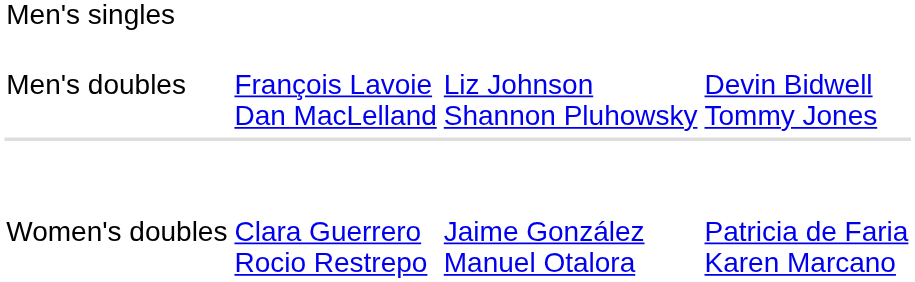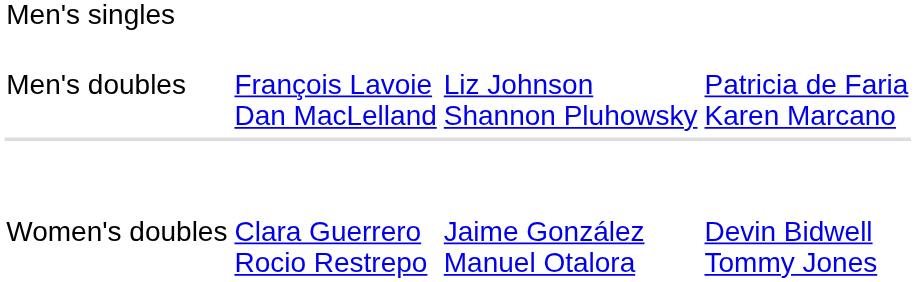(791, 100) Devin Bidwell Tommy Jones -> (806, 100) Patricia de Faria Karen Marcano
(806, 247) Patricia de Faria Karen Marcano -> (791, 247) Devin Bidwell Tommy Jones
